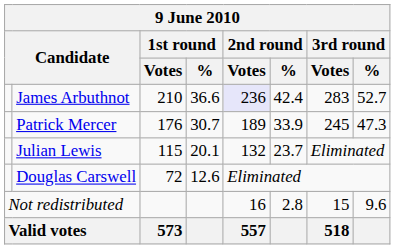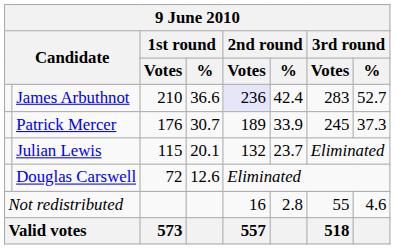(372, 124) 47.3 -> (372, 124) 37.3
(341, 204) 15 -> (341, 204) 55
(376, 204) 9.6 -> (376, 204) 4.6
